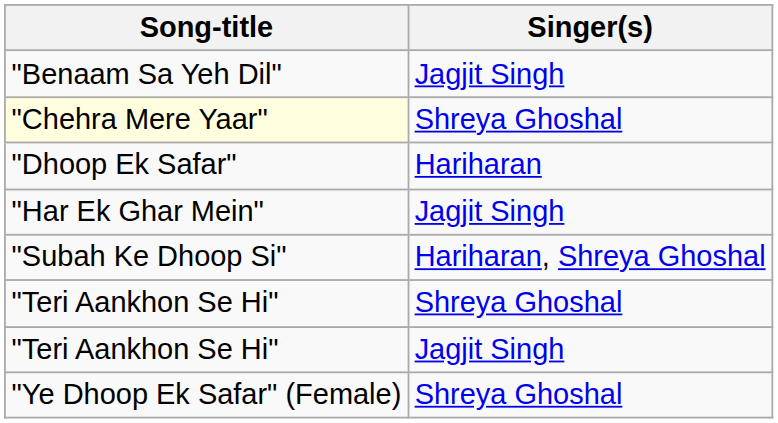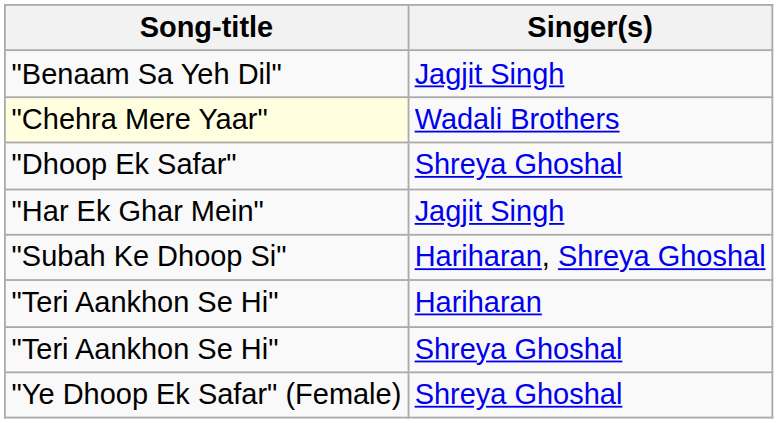(518, 119) Shreya Ghoshal -> (517, 119) Wadali Brothers
(478, 165) Hariharan -> (518, 165) Shreya Ghoshal
(518, 303) Shreya Ghoshal -> (478, 303) Hariharan
(490, 348) Jagjit Singh -> (518, 348) Shreya Ghoshal
